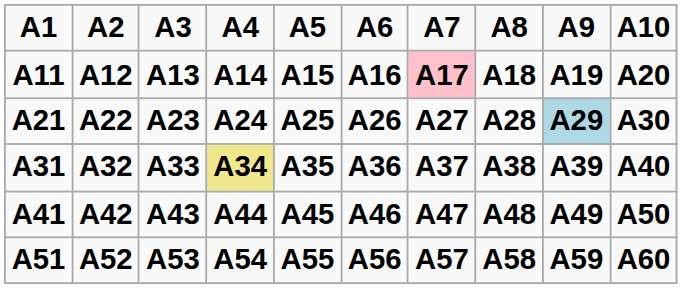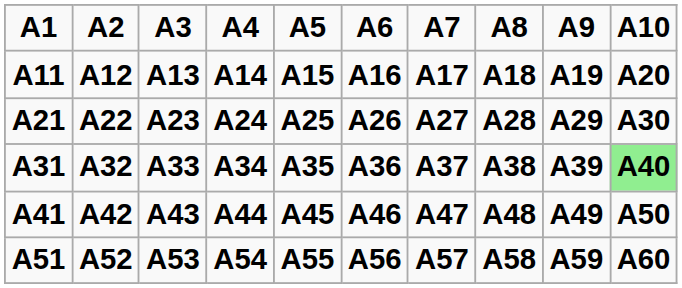(442, 74) pink background -> (442, 74) no background
(576, 120) lightblue background -> (576, 120) no background
(240, 167) khaki background -> (240, 167) no background
(644, 167) no background -> (644, 167) lightgreen background
